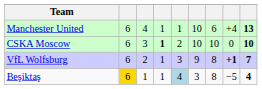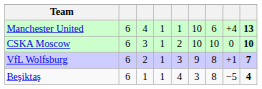(162, 44) bold -> (162, 44) normal
(231, 60) bold -> (231, 60) normal
(128, 76) gold background -> (128, 76) no background
(180, 76) lightblue background -> (180, 76) no background
